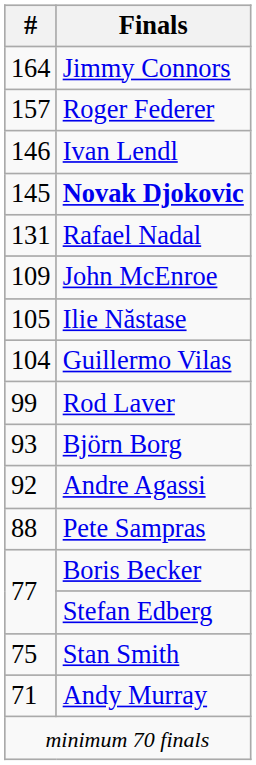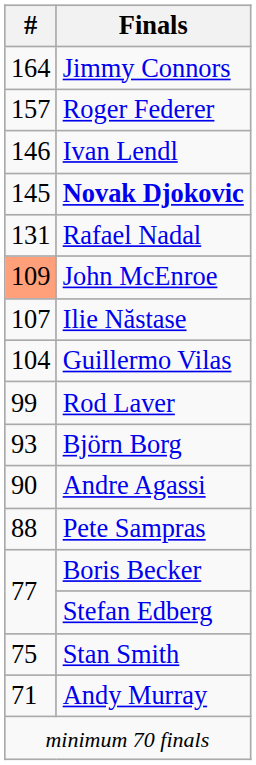(31, 277) no background -> (31, 277) lightsalmon background
(31, 318) 105 -> (31, 318) 107
(24, 486) 92 -> (24, 486) 90
